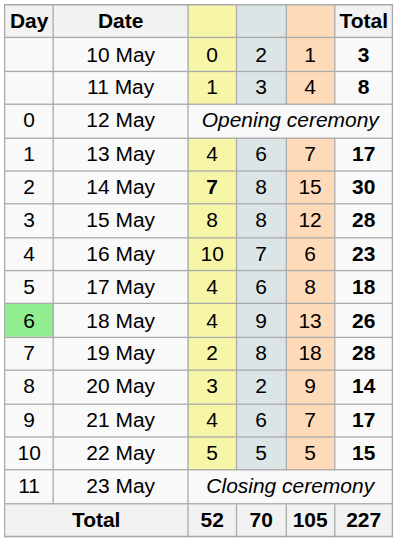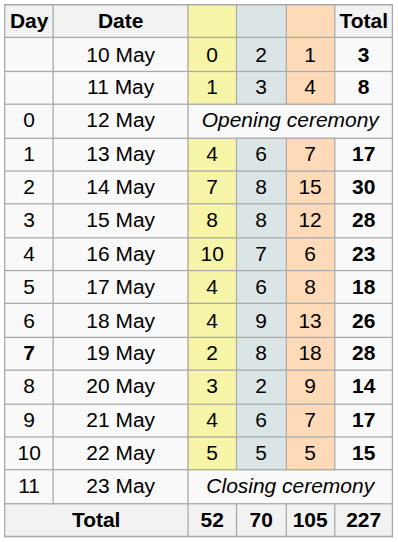(212, 187) bold -> (212, 187) normal
(29, 320) lightgreen background -> (29, 320) no background
(29, 353) normal -> (29, 353) bold
